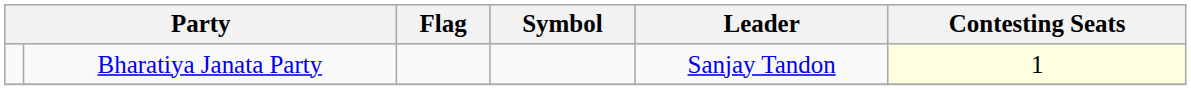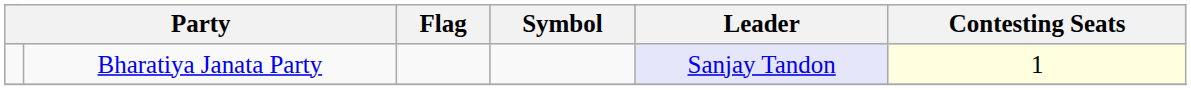(762, 63) no background -> (762, 63) lavender background
